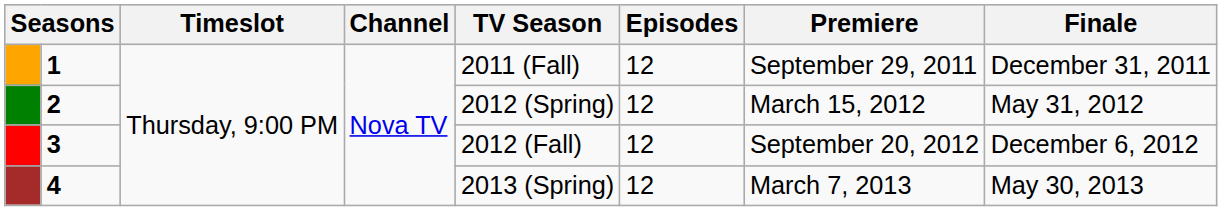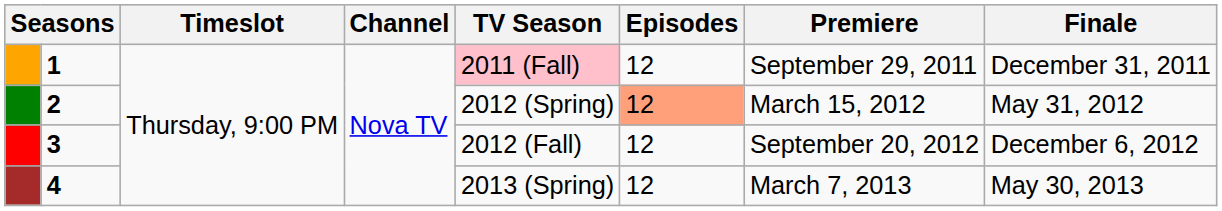(520, 64) no background -> (520, 64) pink background
(640, 104) no background -> (640, 104) lightsalmon background
